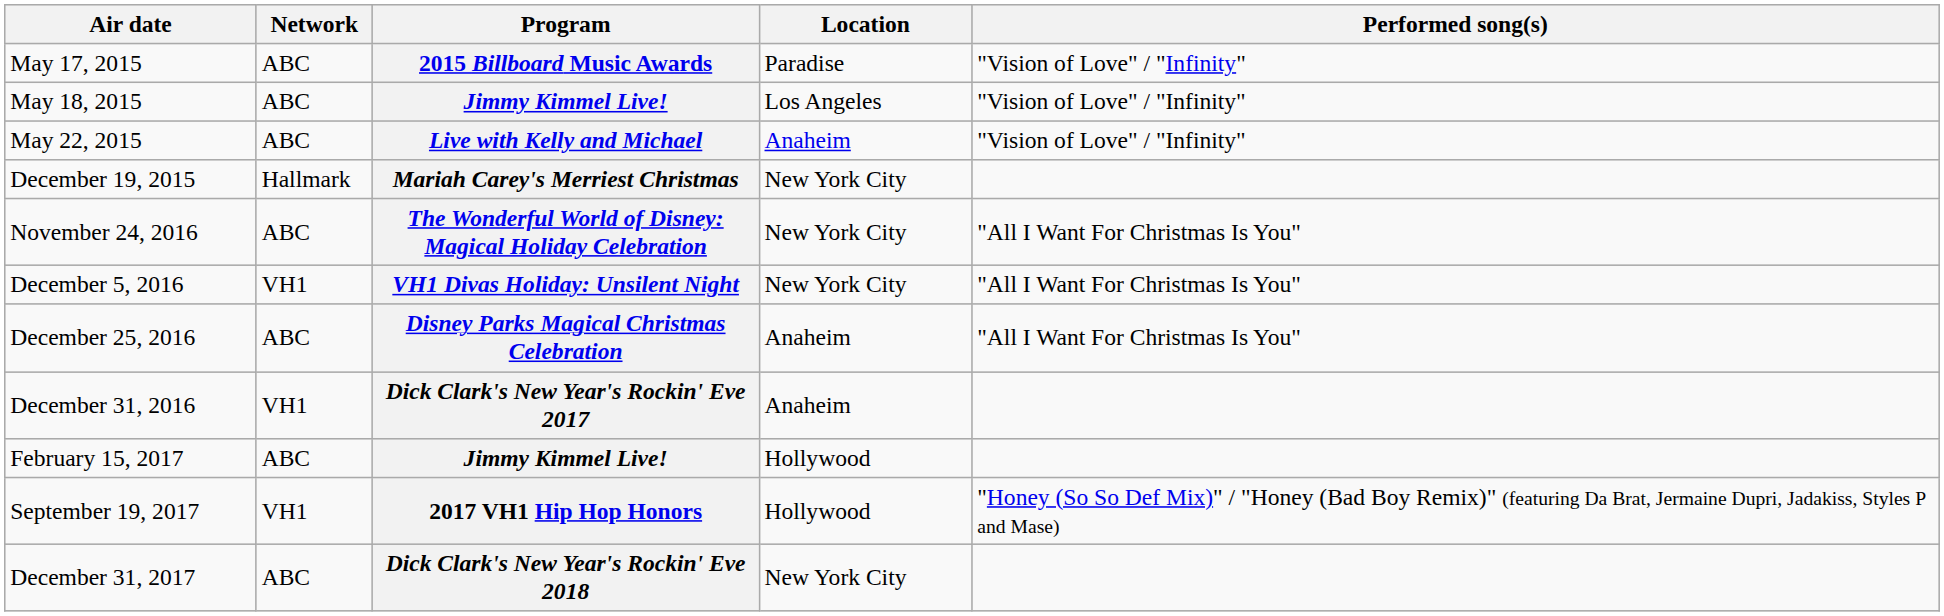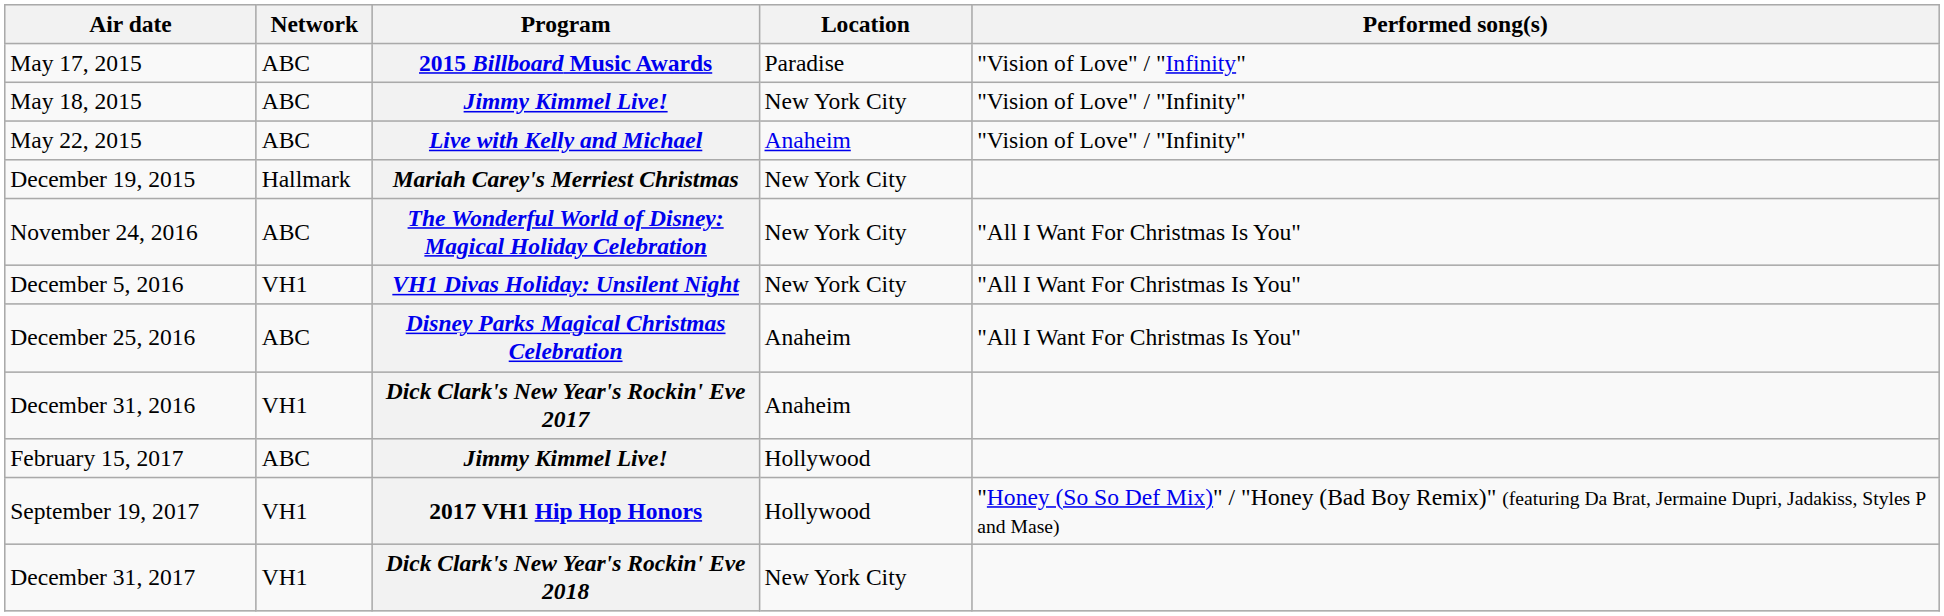(823, 101) Los Angeles -> (835, 101) New York City
(286, 576) ABC -> (285, 576) VH1
